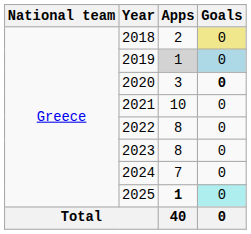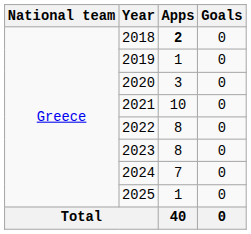(178, 38) normal -> (178, 38) bold
(222, 38) khaki background -> (222, 38) no background
(178, 61) lightgrey background -> (178, 61) no background
(222, 61) lightblue background -> (222, 61) no background
(222, 83) bold -> (222, 83) normal
(178, 195) bold -> (178, 195) normal
(222, 195) paleturquoise background -> (222, 195) no background
